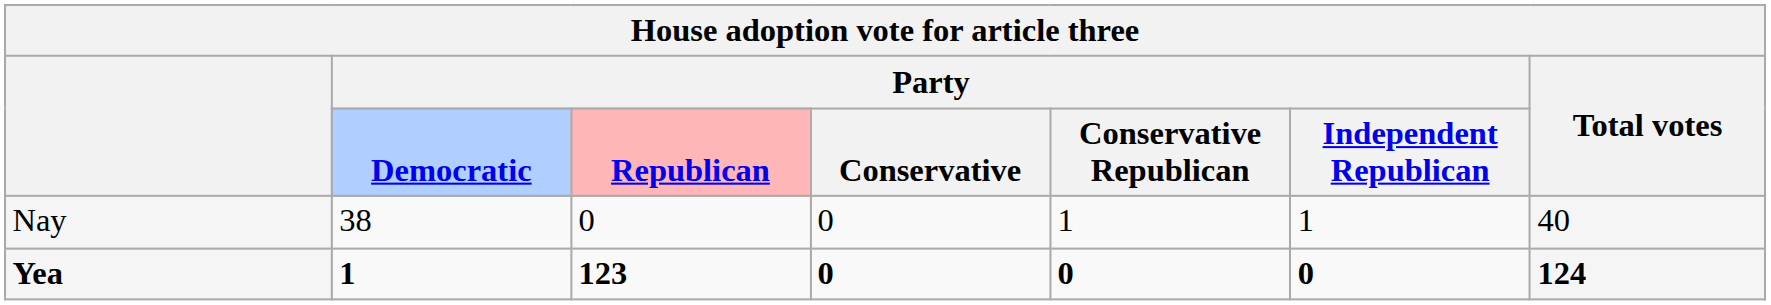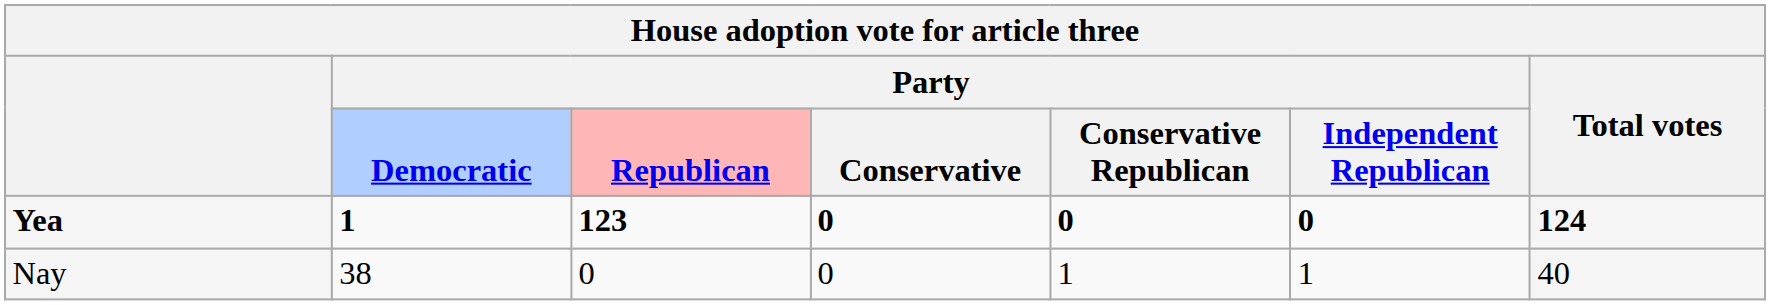rows swapped: (38, 272) <-> (40, 221)
